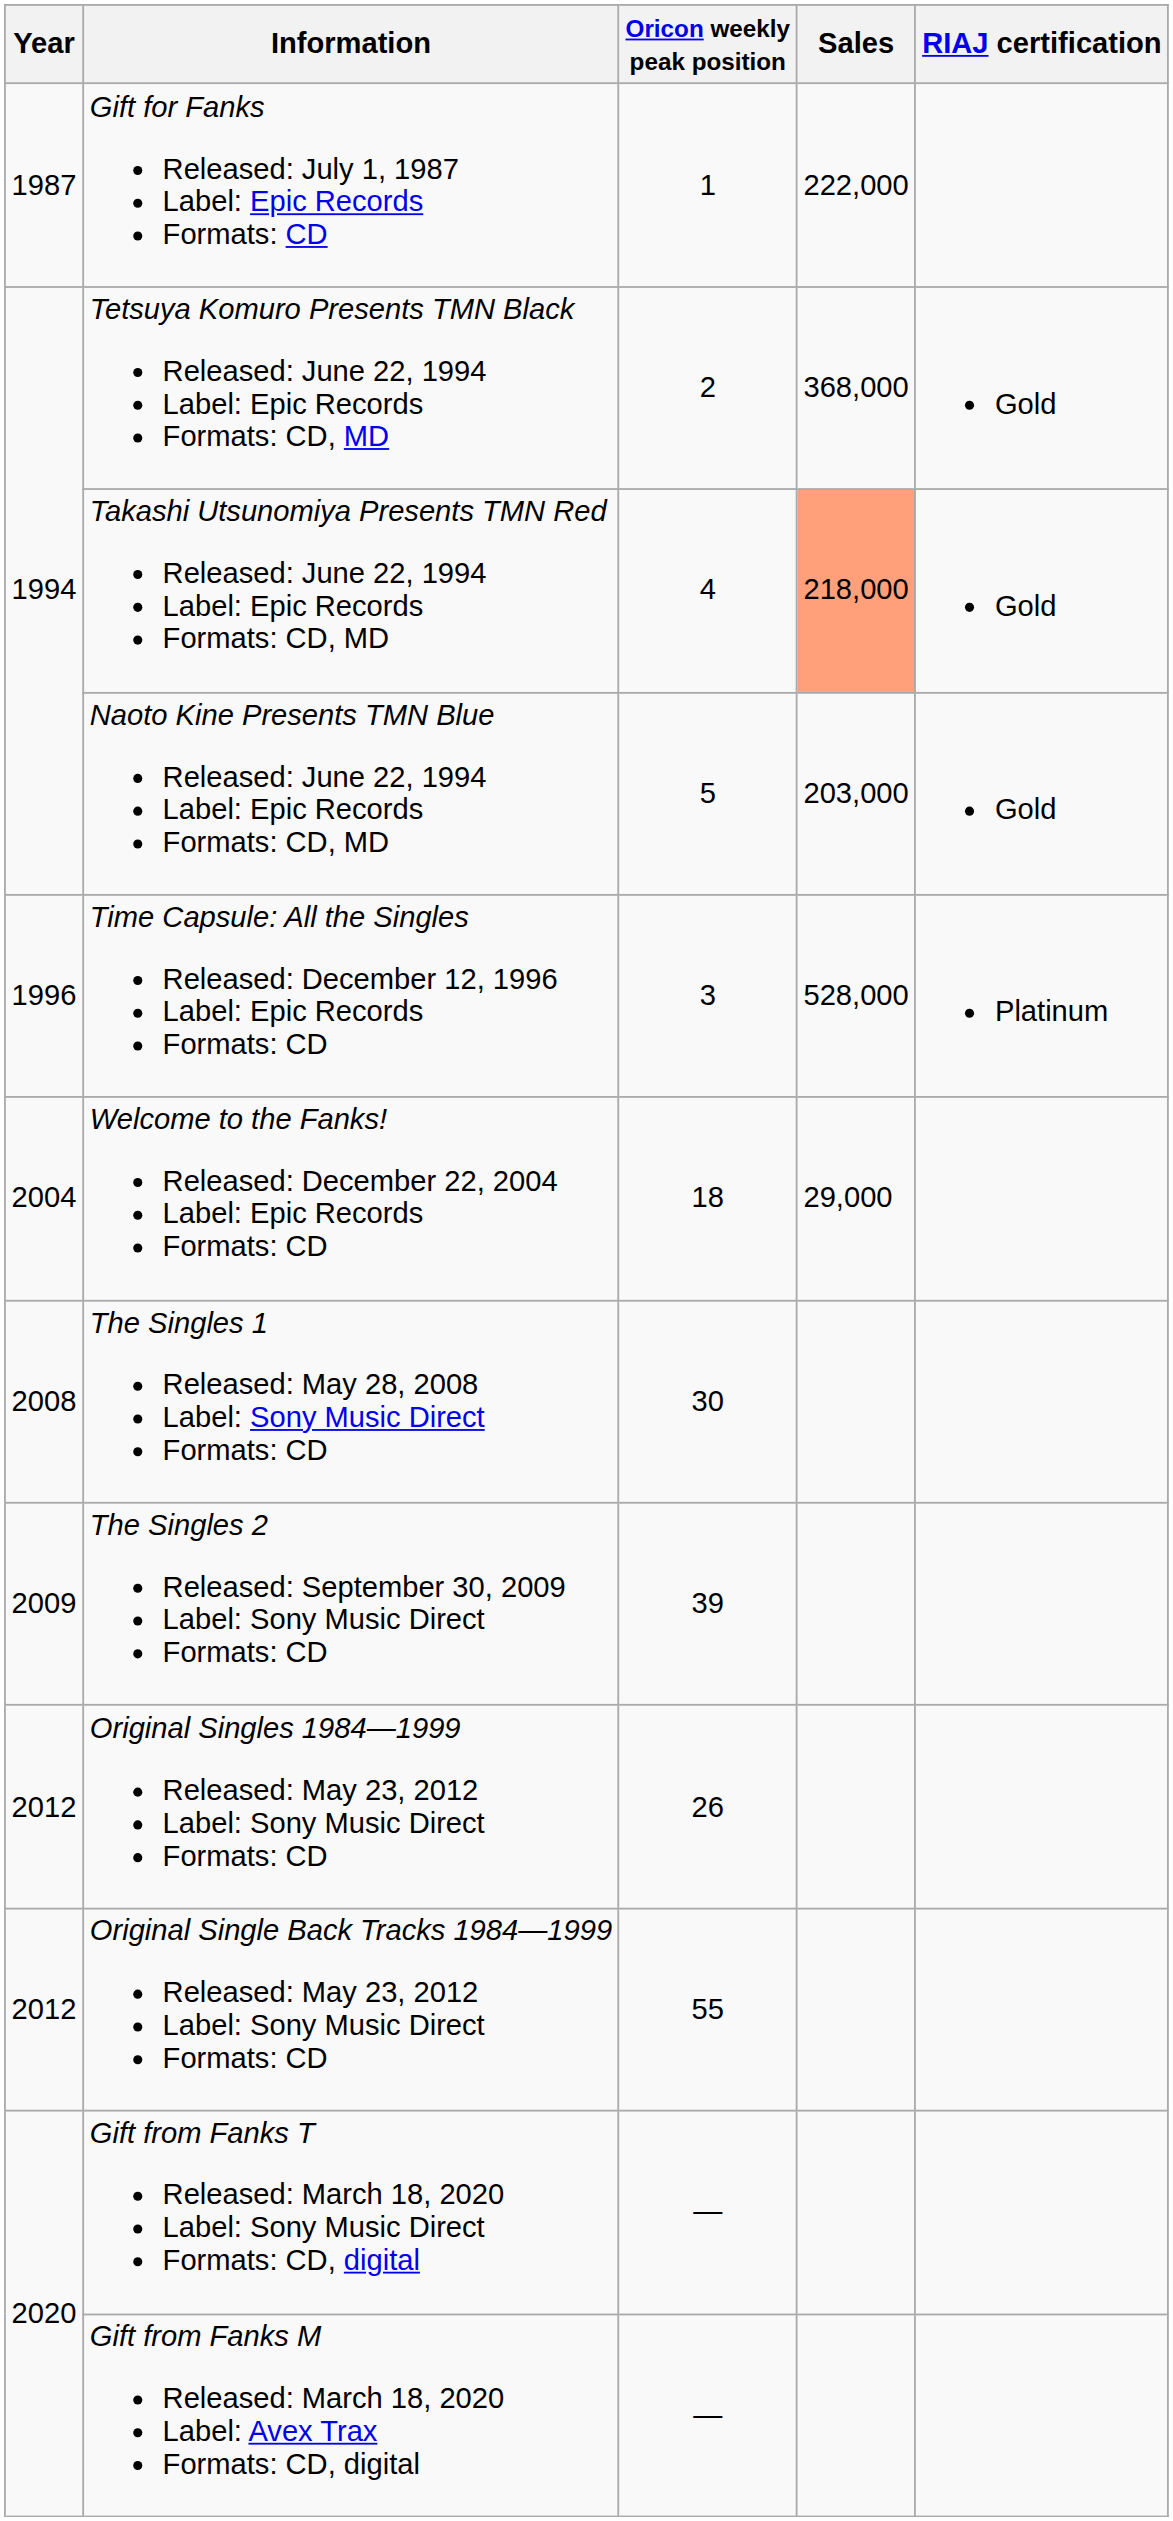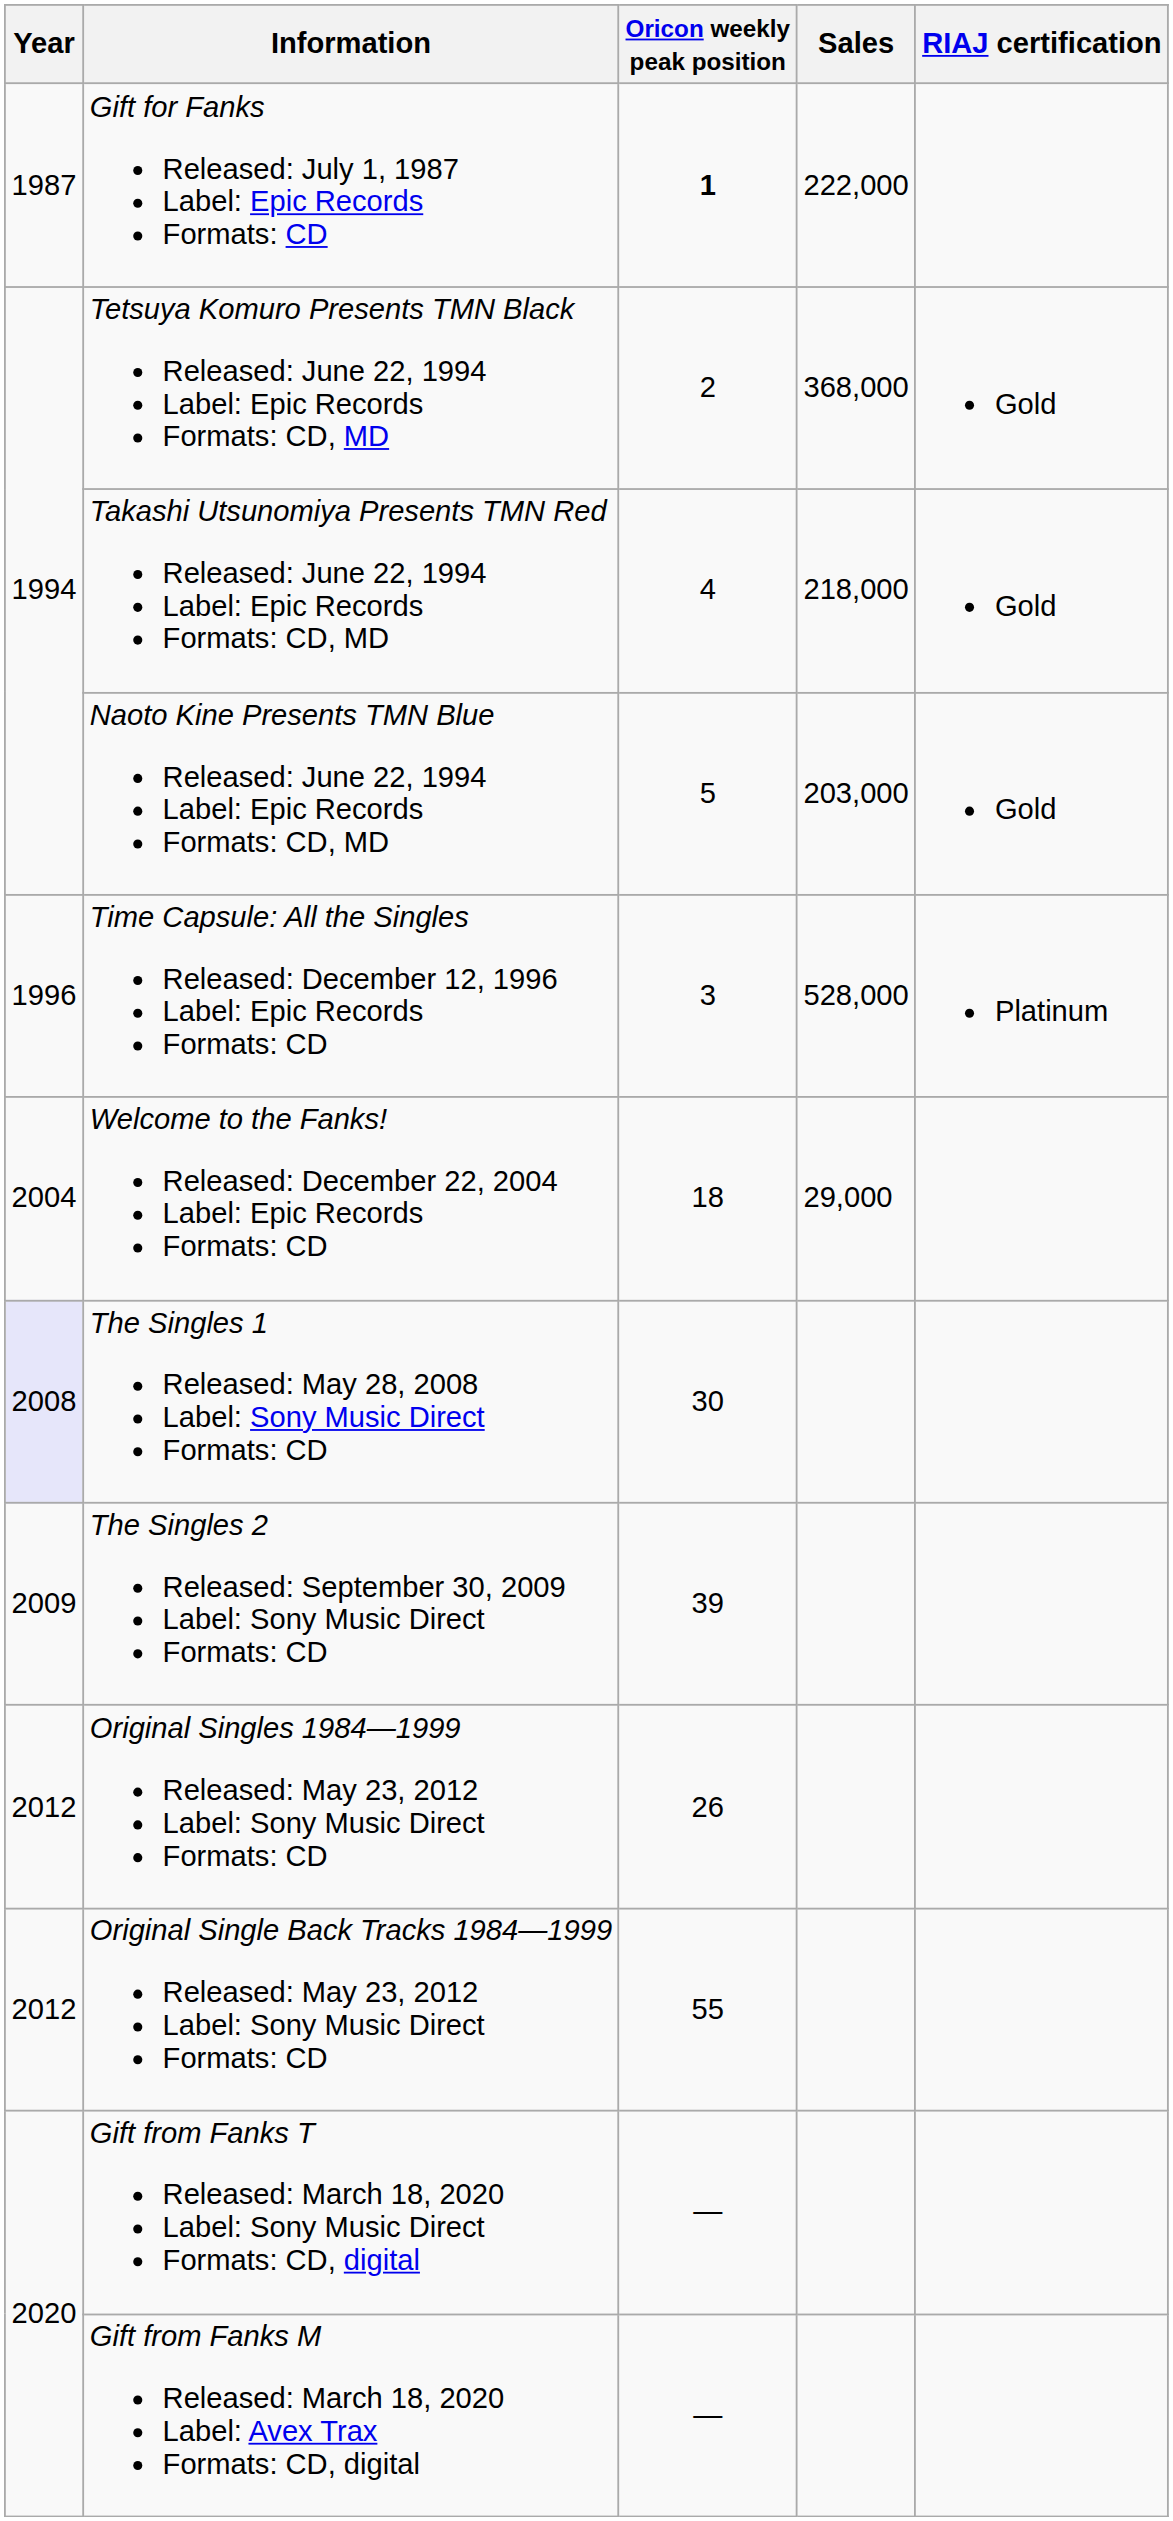(708, 184) normal -> (708, 184) bold
(856, 590) lightsalmon background -> (856, 590) no background
(44, 1401) no background -> (44, 1401) lavender background
